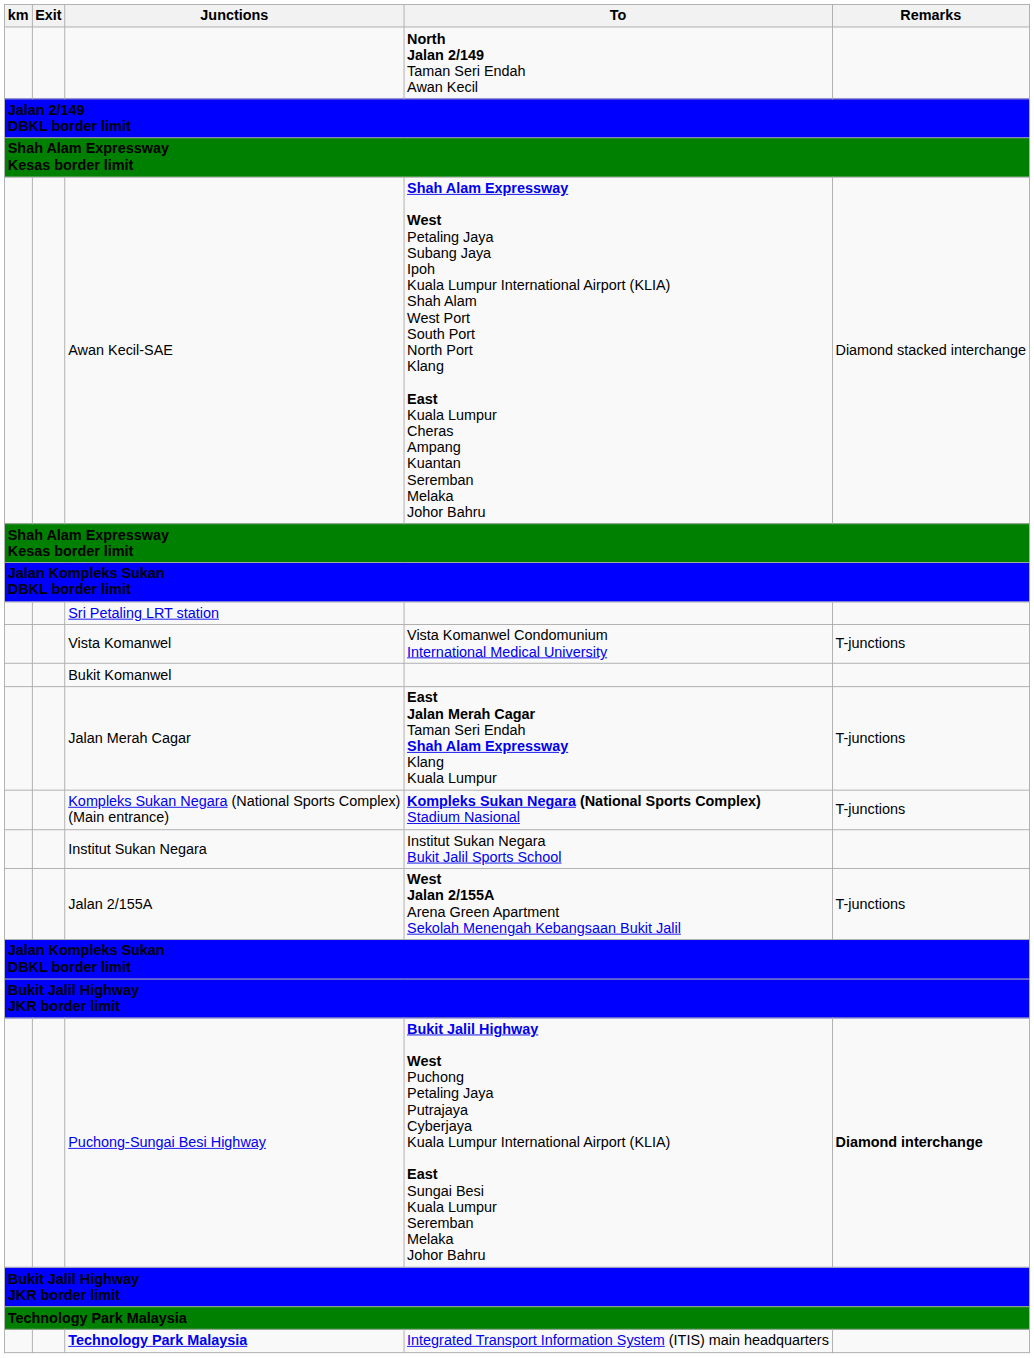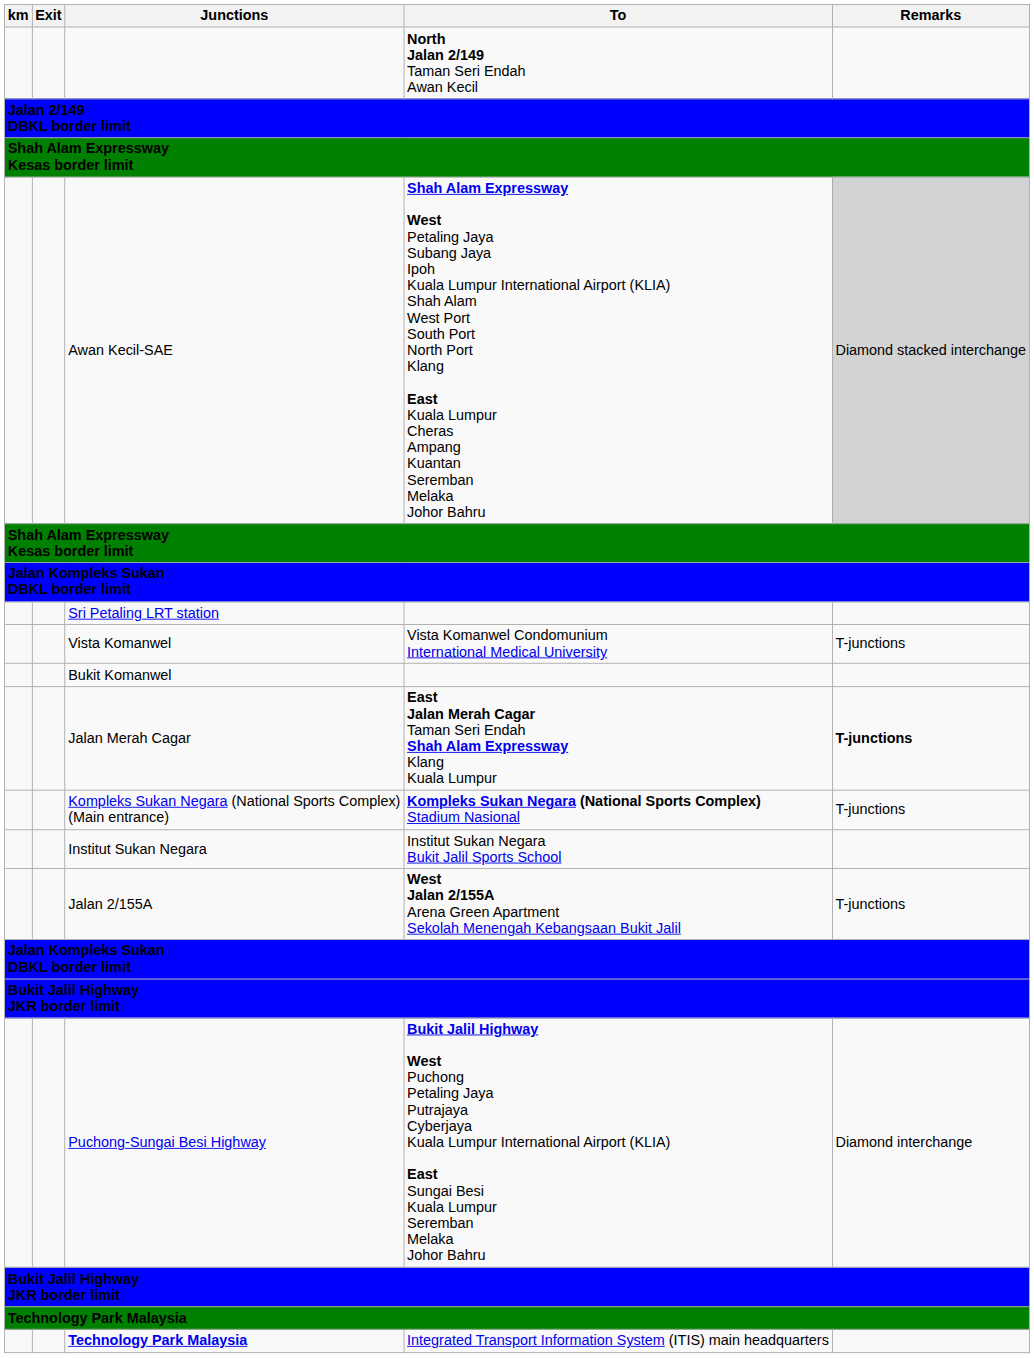(931, 350) no background -> (931, 350) lightgrey background
(870, 738) normal -> (874, 738) bold
(909, 1142) bold -> (904, 1142) normal
